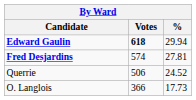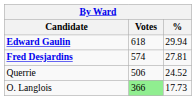(138, 42) bold -> (138, 42) normal
(138, 88) no background -> (138, 88) lightgreen background
